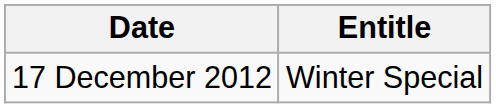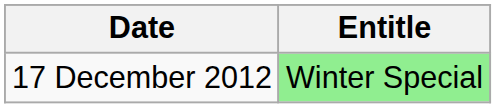(385, 77) no background -> (385, 77) lightgreen background
